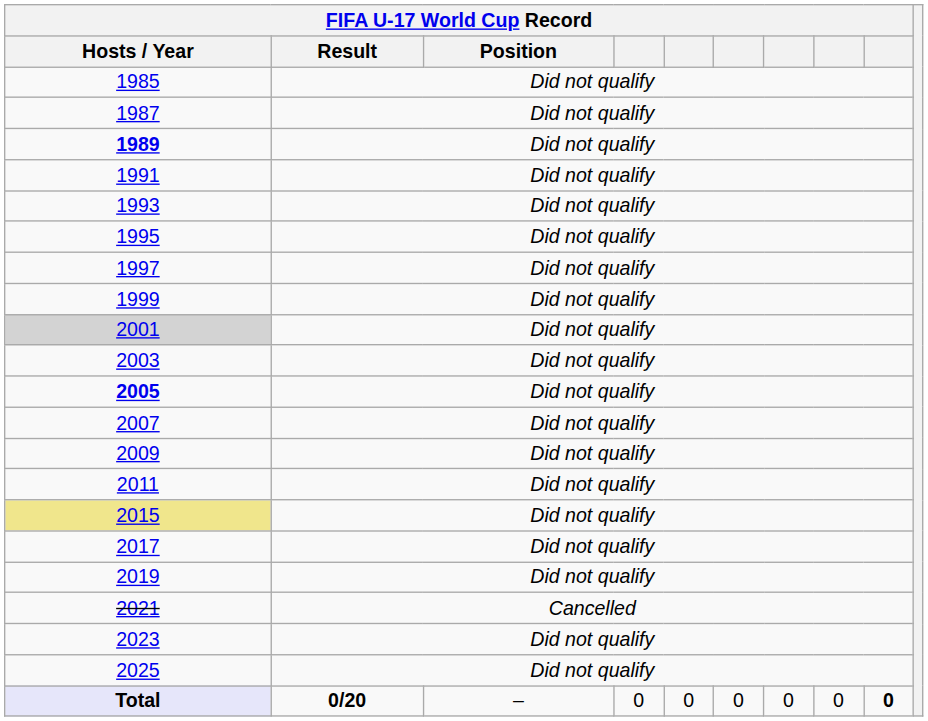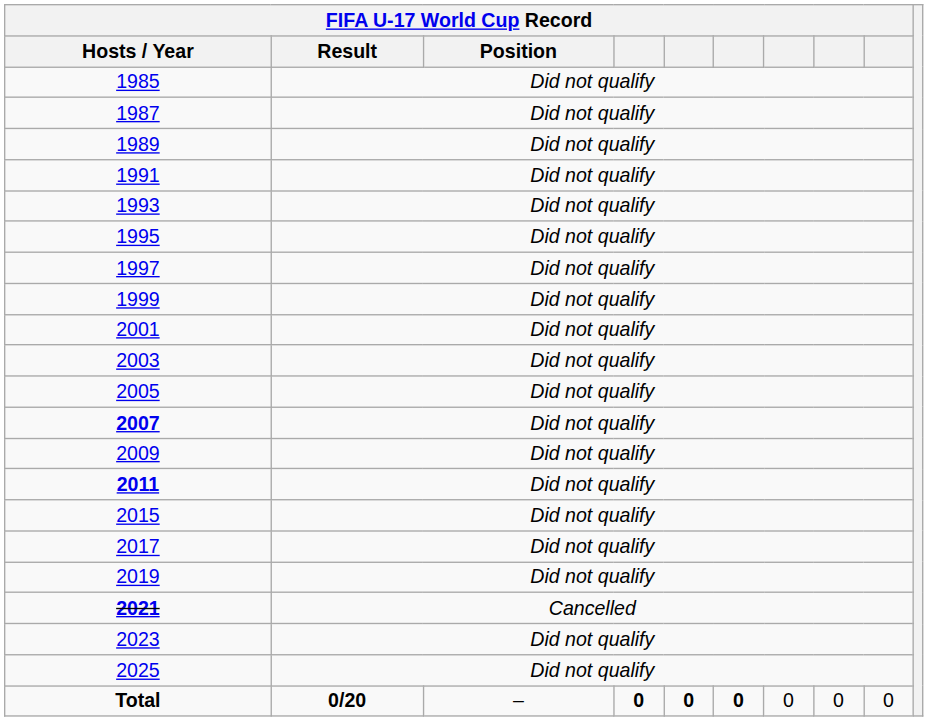(138, 144) bold -> (138, 144) normal
(138, 330) lightgrey background -> (138, 330) no background
(138, 392) bold -> (138, 392) normal
(138, 423) normal -> (138, 423) bold
(138, 485) normal -> (138, 485) bold
(138, 516) khaki background -> (138, 516) no background
(138, 608) normal -> (138, 608) bold
(138, 701) lavender background -> (138, 701) no background
(639, 701) normal -> (639, 701) bold
(689, 701) normal -> (689, 701) bold
(739, 701) normal -> (739, 701) bold
(888, 701) bold -> (888, 701) normal
